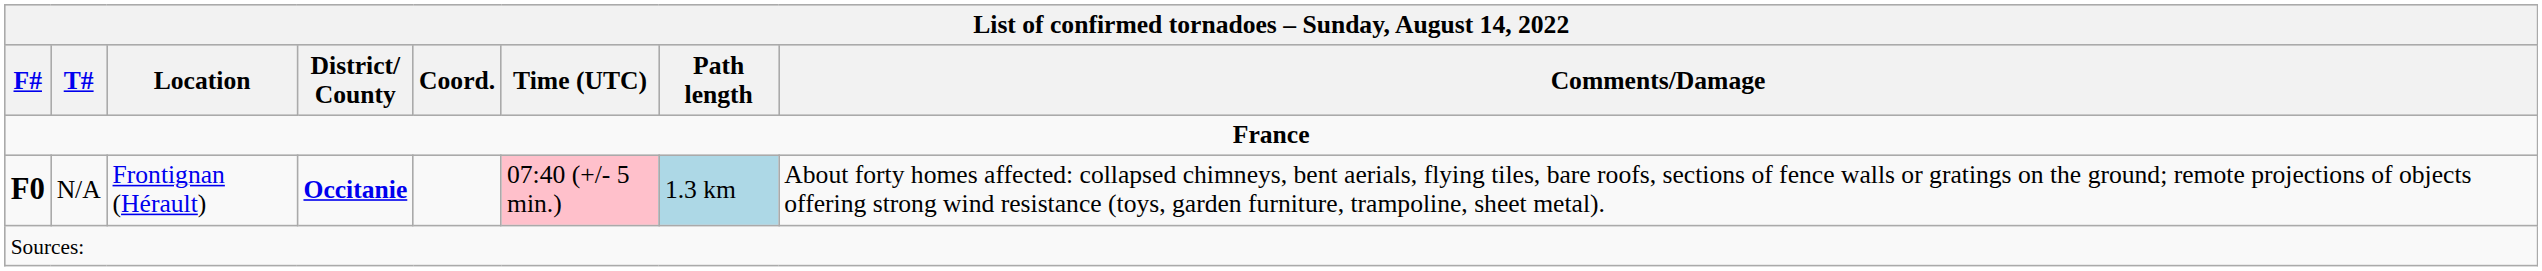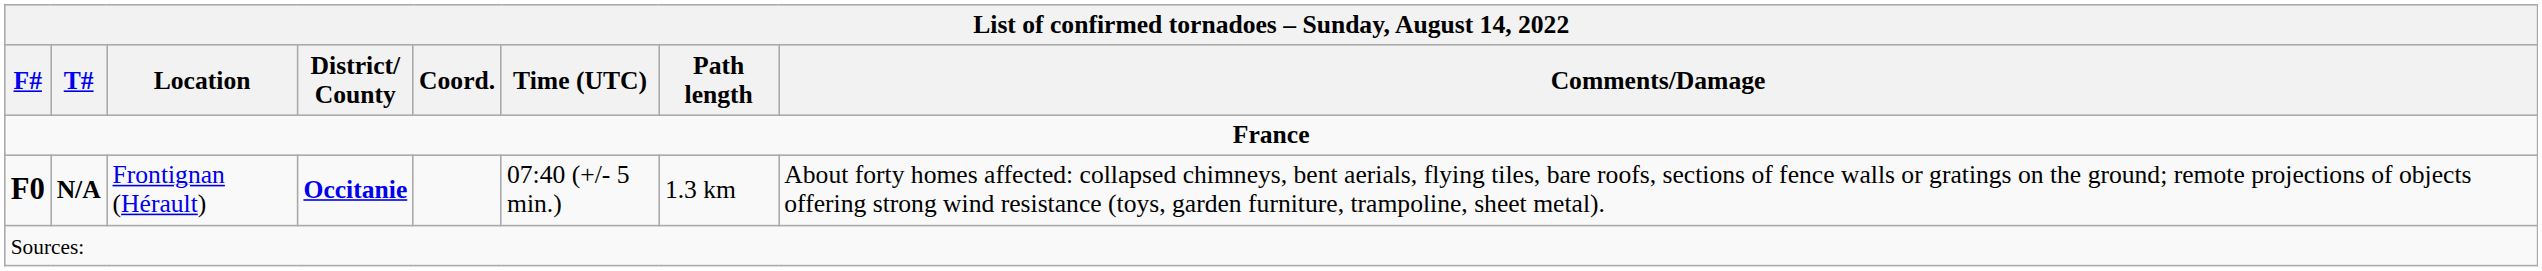(79, 189) normal -> (79, 189) bold
(568, 189) pink background -> (568, 189) no background
(700, 189) lightblue background -> (700, 189) no background
